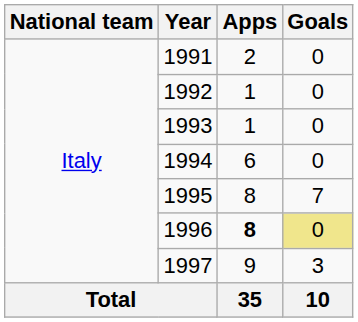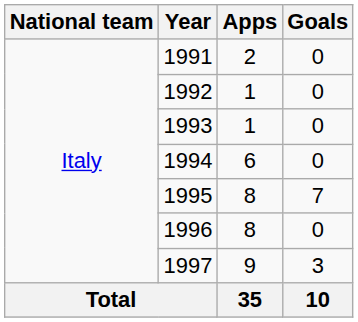(250, 230) bold -> (250, 230) normal
(318, 230) khaki background -> (318, 230) no background
